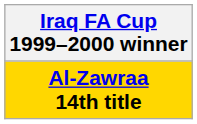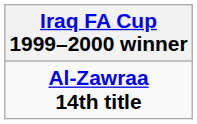(99, 89) gold background -> (99, 89) no background
